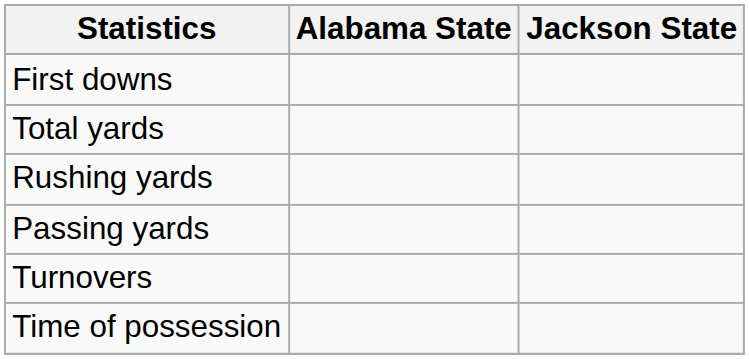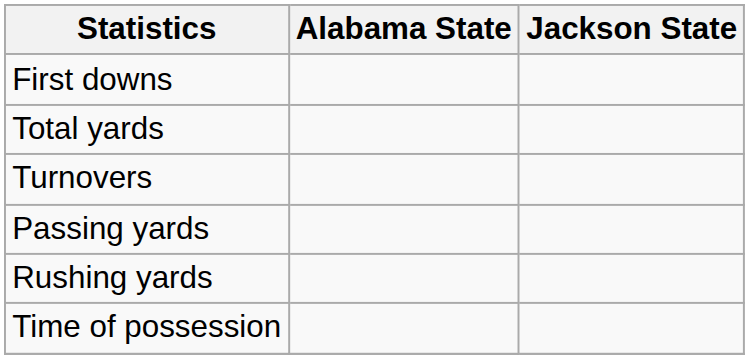rows swapped: (112, 178) <-> (82, 278)
